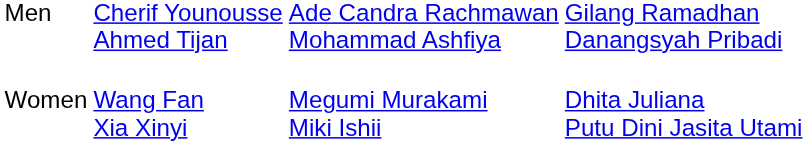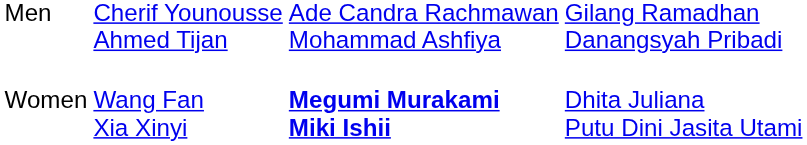(388, 114) normal -> (394, 114) bold
